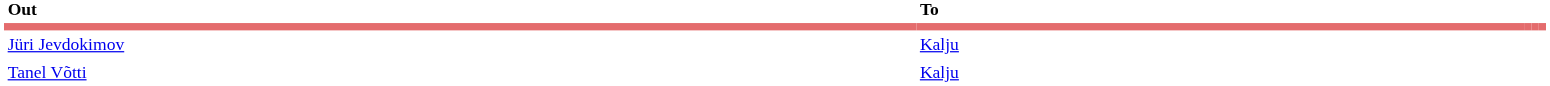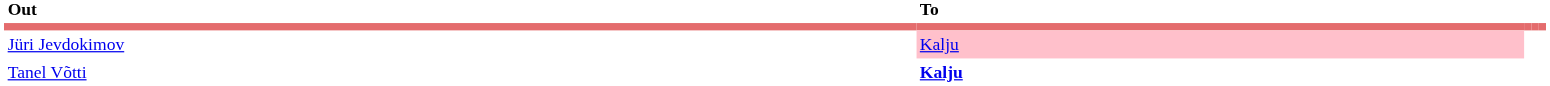(939, 44) no background -> (939, 44) pink background
(939, 72) normal -> (941, 72) bold
